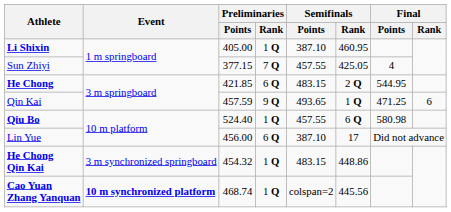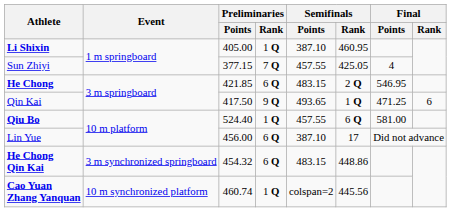(391, 84) 544.95 -> (391, 84) 546.95
(238, 101) 457.59 -> (238, 101) 417.50
(391, 119) 580.98 -> (391, 119) 581.00
(271, 161) 1 Q -> (271, 161) 6 Q
(150, 192) bold -> (147, 192) normal
(238, 192) 468.74 -> (238, 192) 460.74
